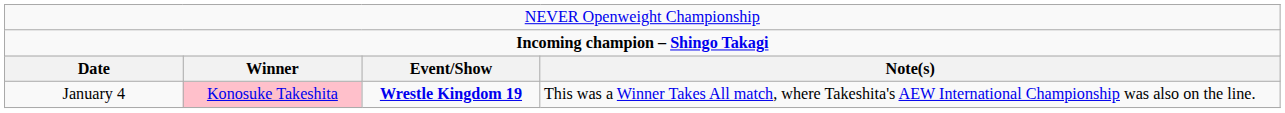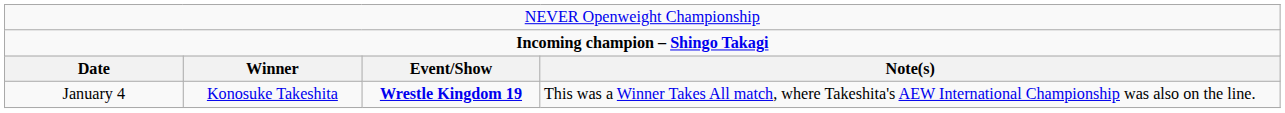(272, 94) pink background -> (272, 94) no background
